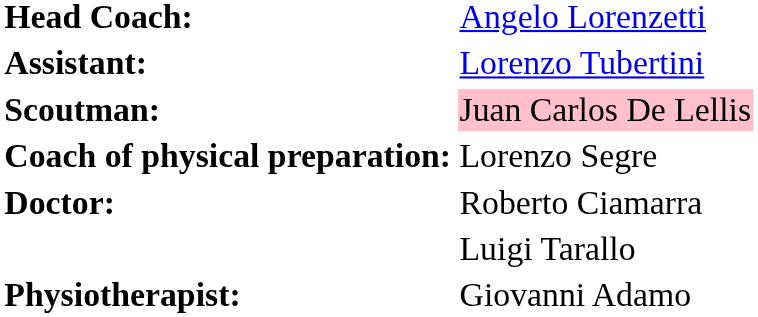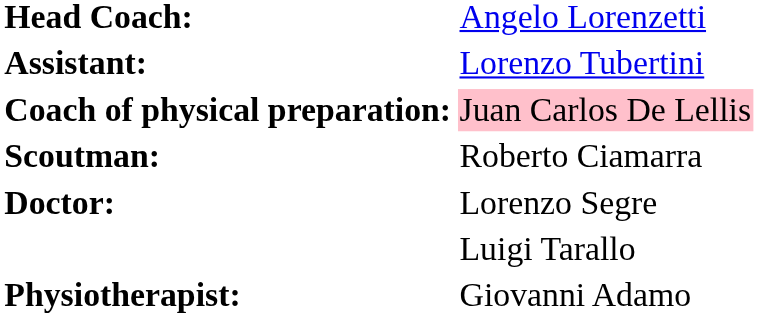(82, 109) Scoutman: -> (228, 109) Coach of physical preparation:
(228, 156) Coach of physical preparation: -> (82, 156) Scoutman:
(558, 156) Lorenzo Segre -> (581, 156) Roberto Ciamarra
(581, 202) Roberto Ciamarra -> (558, 202) Lorenzo Segre
